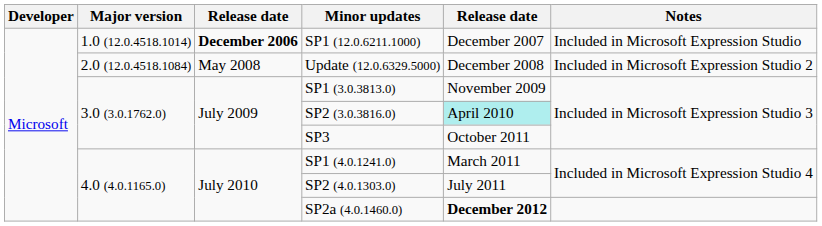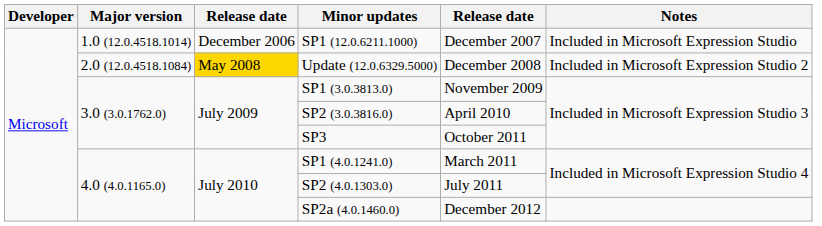(248, 40) bold -> (247, 40) normal
(229, 64) no background -> (229, 64) gold background
(480, 112) paleturquoise background -> (477, 112) no background
(497, 209) bold -> (492, 209) normal
